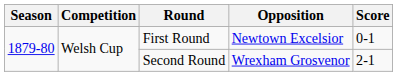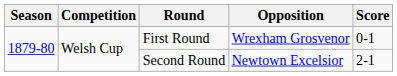(287, 37) Newtown Excelsior -> (291, 37) Wrexham Grosvenor
(291, 60) Wrexham Grosvenor -> (287, 60) Newtown Excelsior
